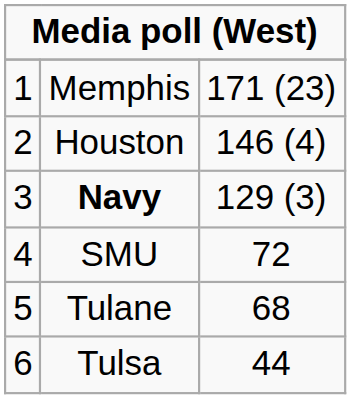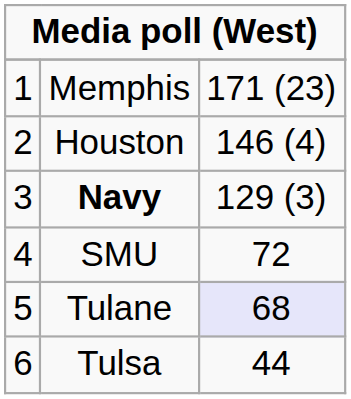(271, 308) no background -> (271, 308) lavender background
